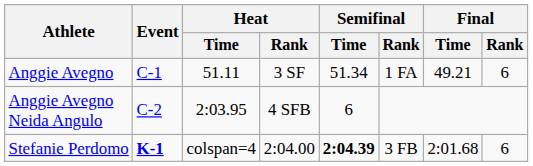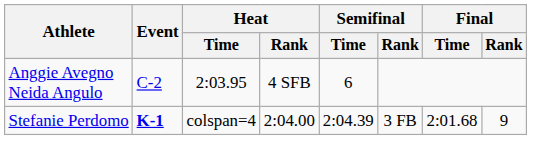- row: (61, 72)
(349, 148) bold -> (348, 120) normal
(505, 148) 6 -> (504, 120) 9
